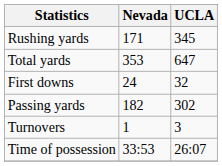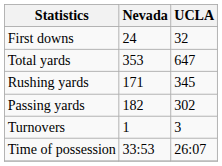rows swapped: (41, 82) <-> (48, 37)
